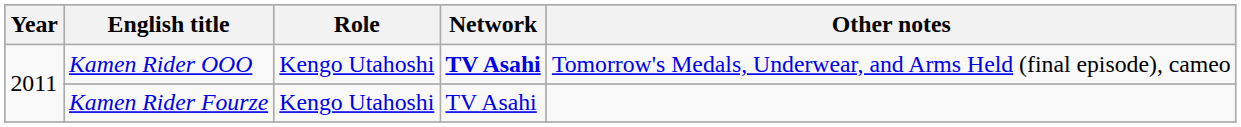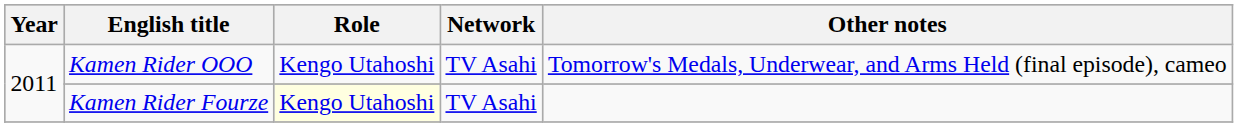(493, 63) bold -> (491, 63) normal
(357, 102) no background -> (357, 102) lightyellow background
